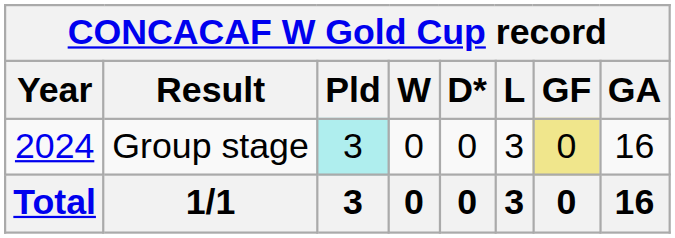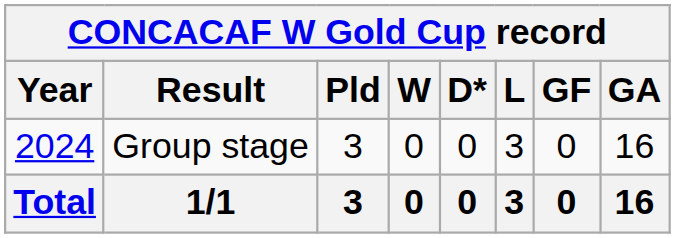(353, 145) paleturquoise background -> (353, 145) no background
(566, 145) khaki background -> (566, 145) no background
